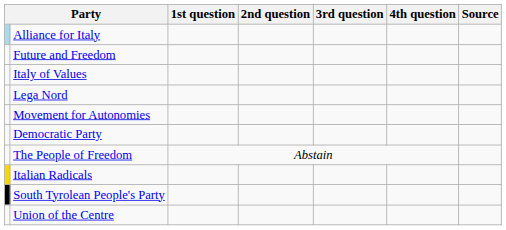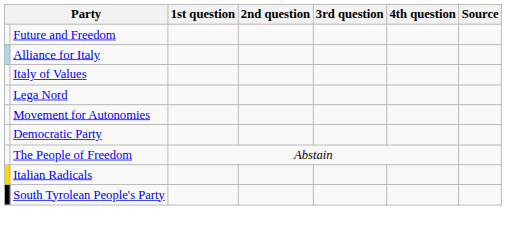rows swapped: (57, 34) <-> (64, 54)
- row: (64, 214)
